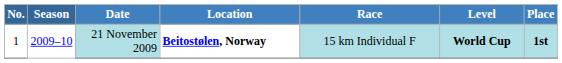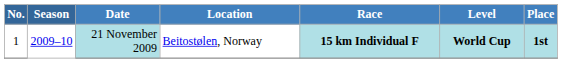(214, 41) bold -> (212, 41) normal
(370, 41) normal -> (370, 41) bold
